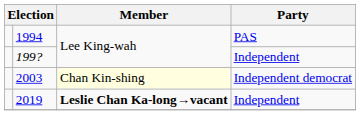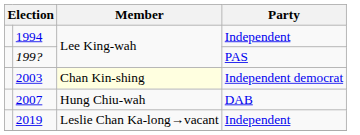(245, 36) PAS -> (258, 36) Independent
(267, 57) Independent -> (236, 57) PAS
+ row: (29, 99)
(144, 99) bold -> (139, 120) normal
